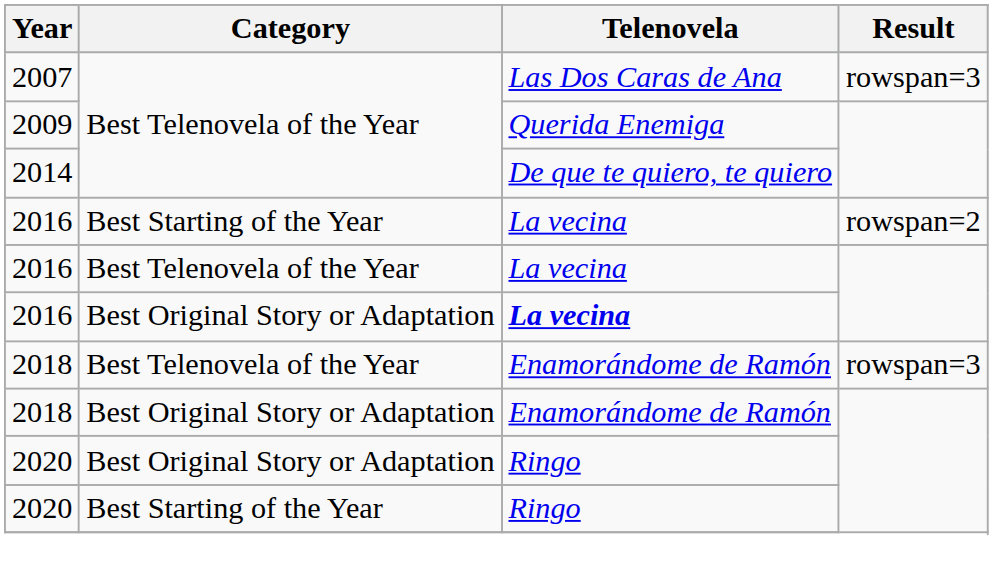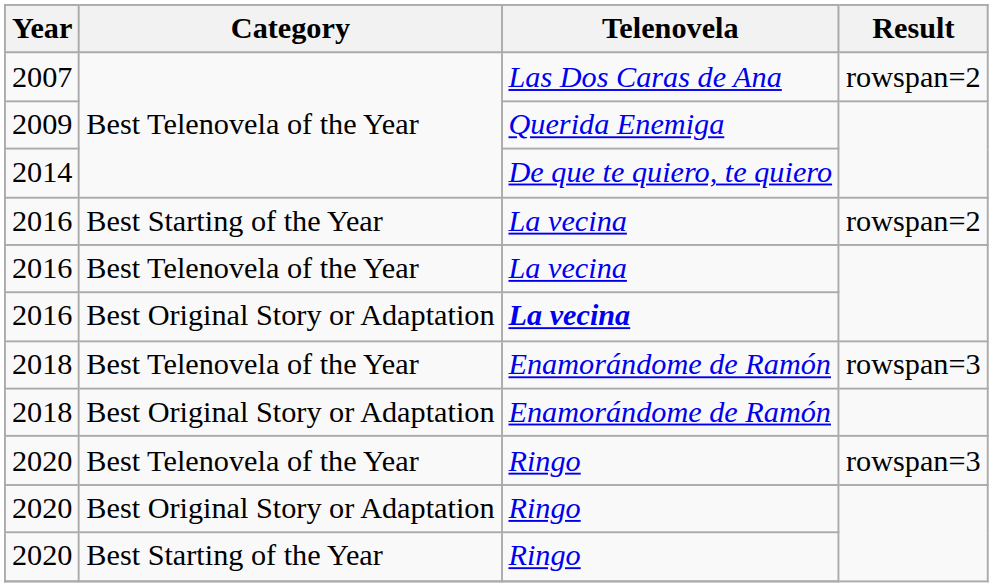(913, 76) rowspan=3 -> (913, 76) rowspan=2
+ row: (42, 460)
